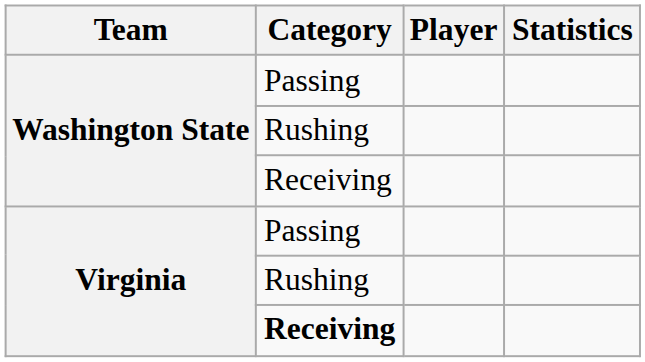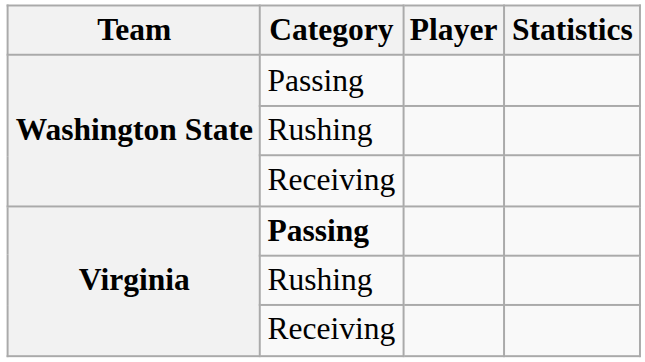(312, 229) normal -> (318, 229) bold
(330, 329) bold -> (331, 329) normal
